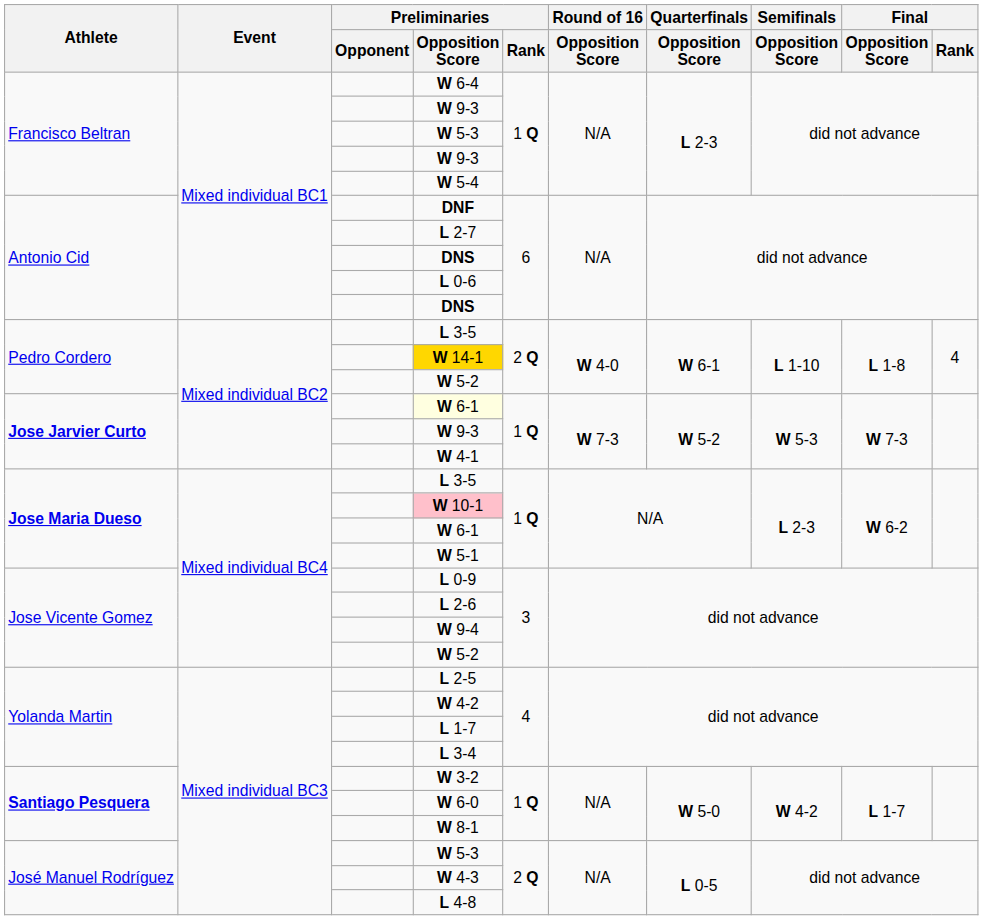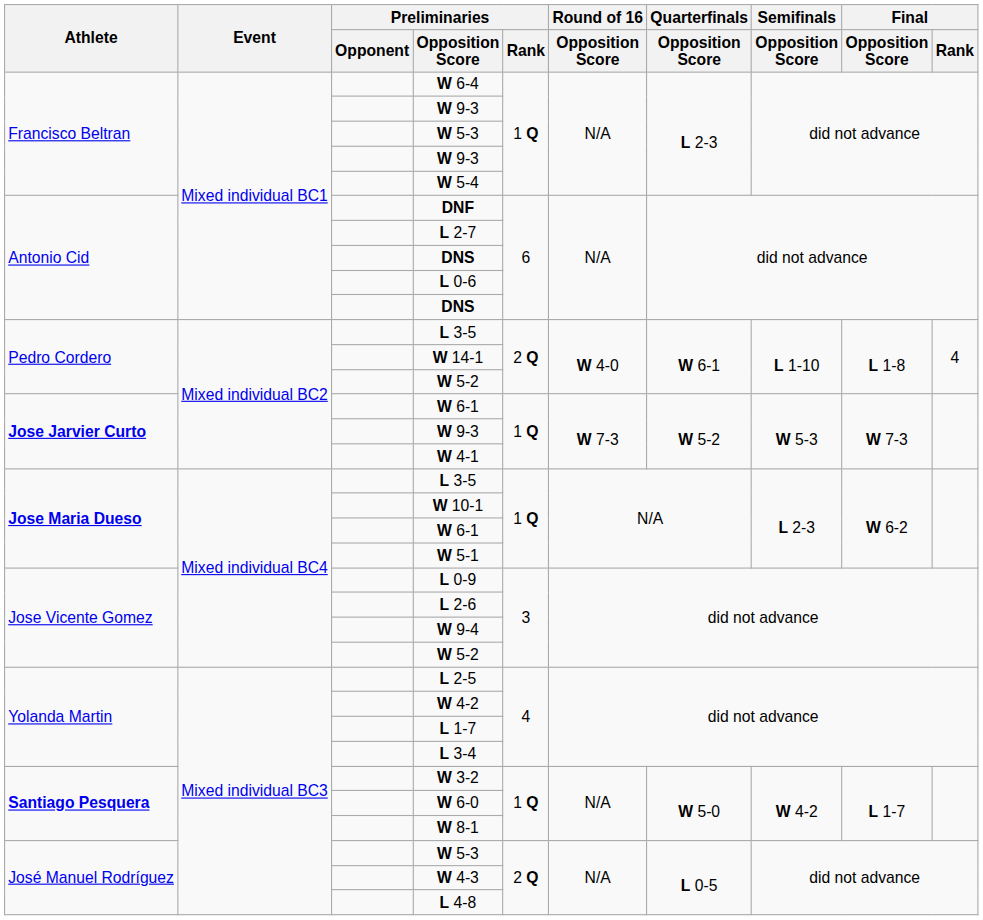(458, 357) gold background -> (458, 357) no background
(458, 407) lightyellow background -> (458, 407) no background
(458, 506) pink background -> (458, 506) no background
